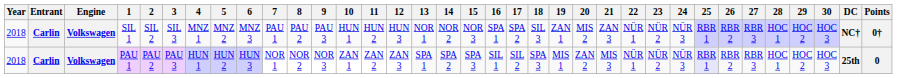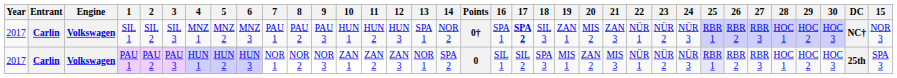columns swapped: (473, 11) <-> (877, 11)
(16, 33) 2018 -> (16, 33) 2017
(424, 33) NOR 1 -> (424, 33) SPA 1
(517, 33) normal -> (523, 33) bold
(16, 60) 2018 -> (16, 60) 2017
(424, 60) SPA 1 -> (424, 60) NOR 1
